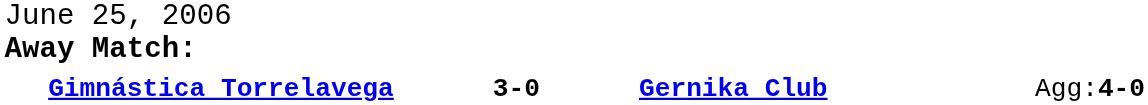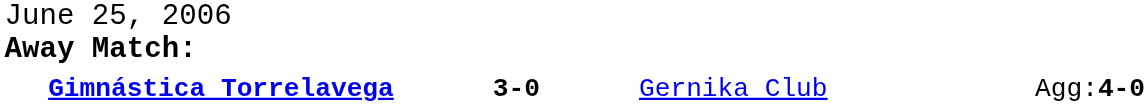(733, 89) bold -> (733, 89) normal
